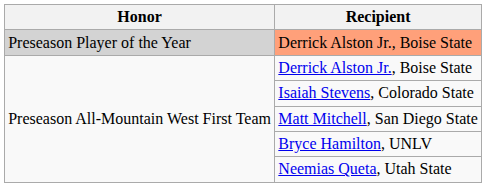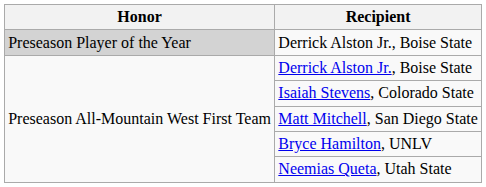(375, 42) lightsalmon background -> (375, 42) no background
